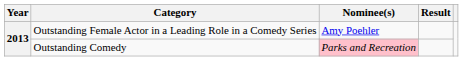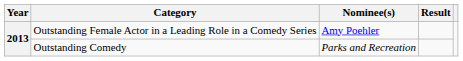(369, 47) pink background -> (369, 47) no background
